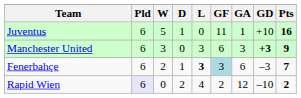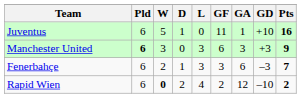(143, 48) normal -> (143, 48) bold
(265, 48) bold -> (265, 48) normal
(201, 66) bold -> (201, 66) normal
(221, 66) lightblue background -> (221, 66) no background
(143, 84) lavender background -> (143, 84) no background
(163, 84) normal -> (163, 84) bold
